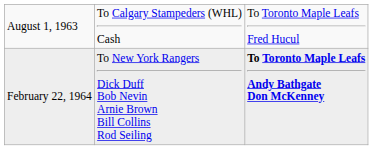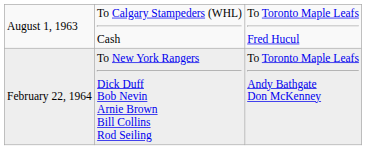(306, 77) bold -> (303, 77) normal
